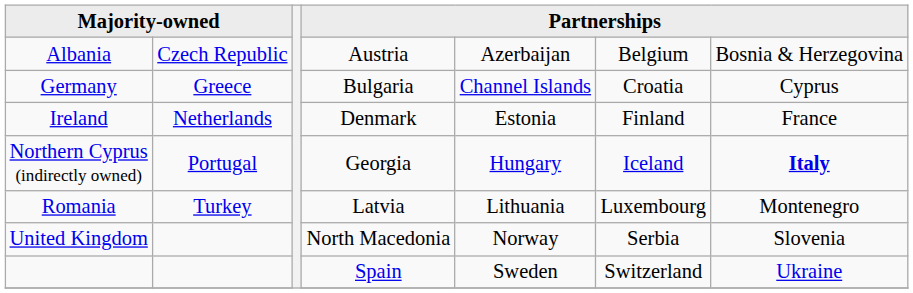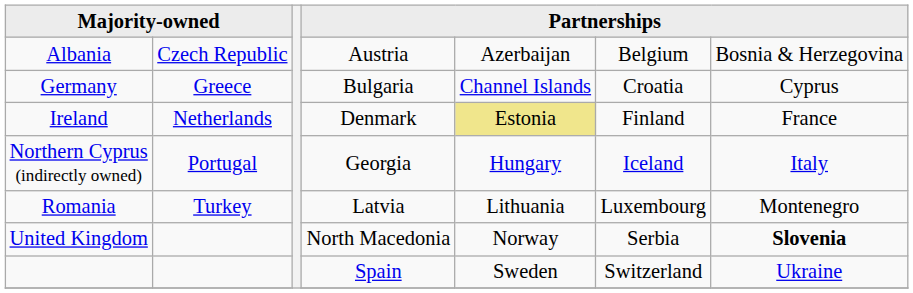(525, 118) no background -> (525, 118) khaki background
(809, 162) bold -> (809, 162) normal
(809, 239) normal -> (809, 239) bold
